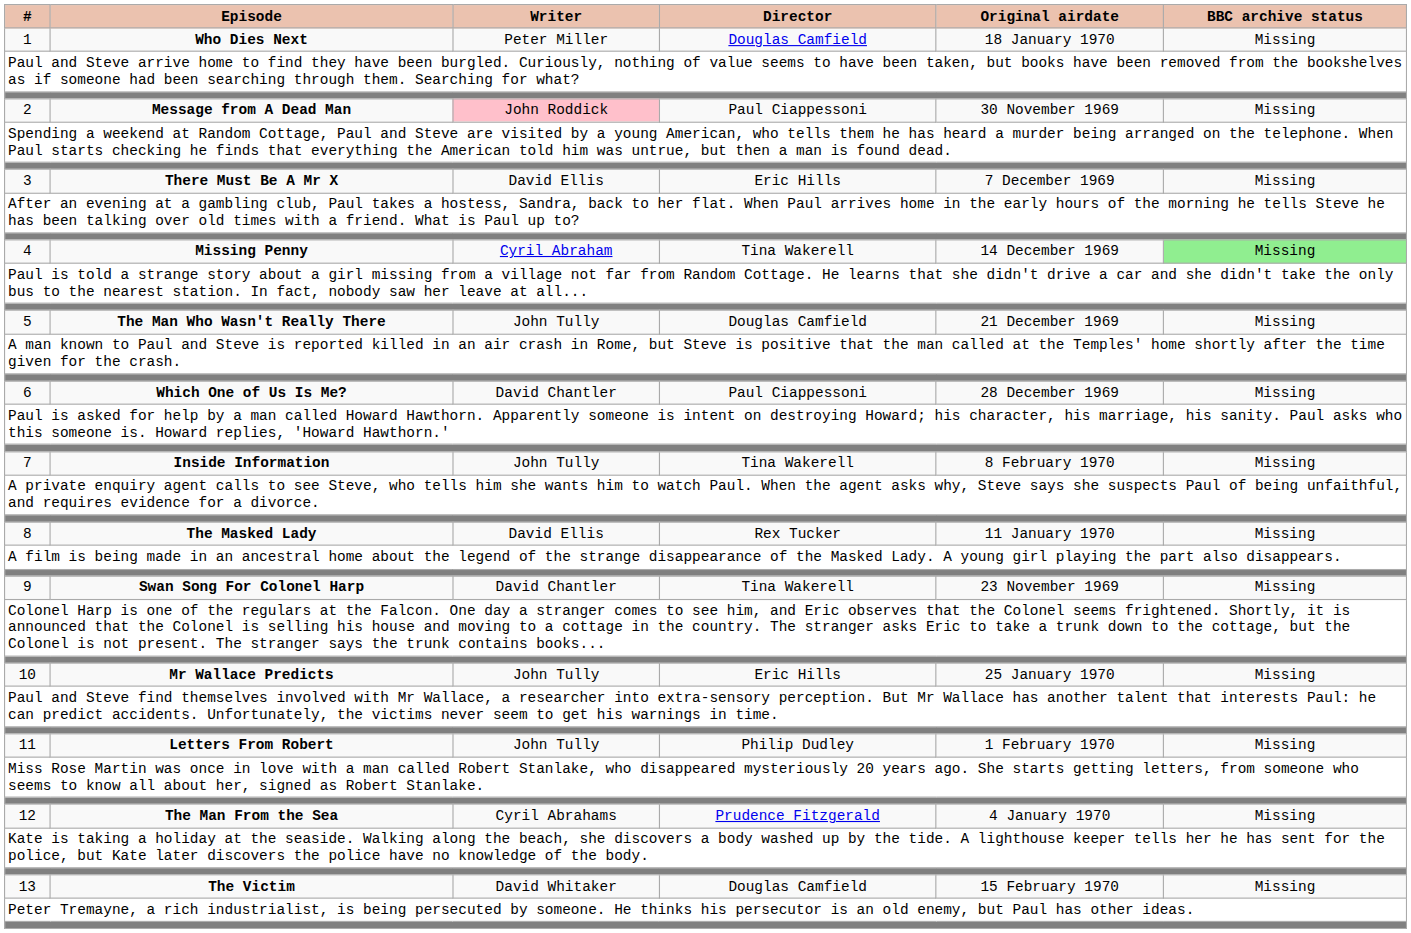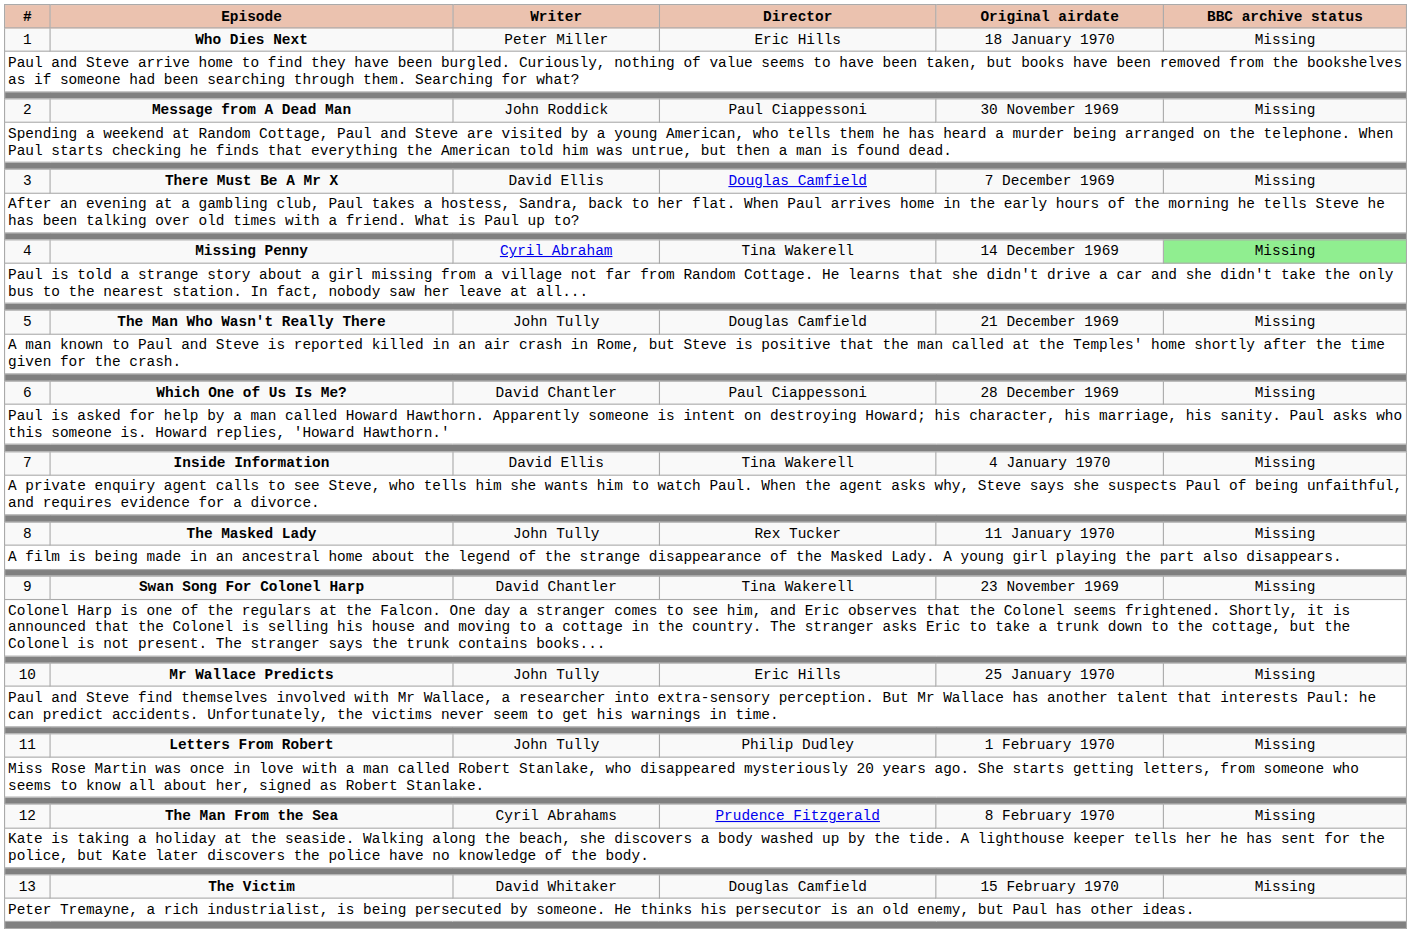(798, 40) Douglas Camfield -> (798, 40) Eric Hills
(556, 110) pink background -> (556, 110) no background
(798, 181) Eric Hills -> (798, 181) Douglas Camfield
(556, 463) John Tully -> (556, 463) David Ellis
(1050, 463) 8 February 1970 -> (1050, 463) 4 January 1970
(556, 534) David Ellis -> (556, 534) John Tully
(1050, 816) 4 January 1970 -> (1050, 816) 8 February 1970
